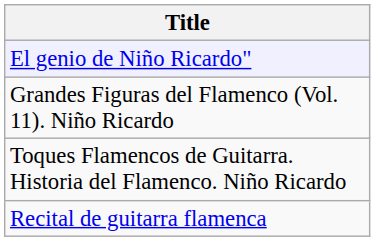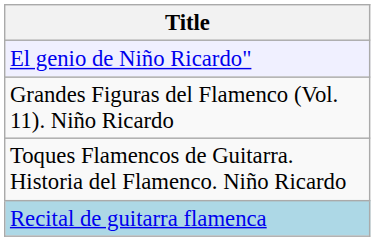(138, 217) no background -> (138, 217) lightblue background
